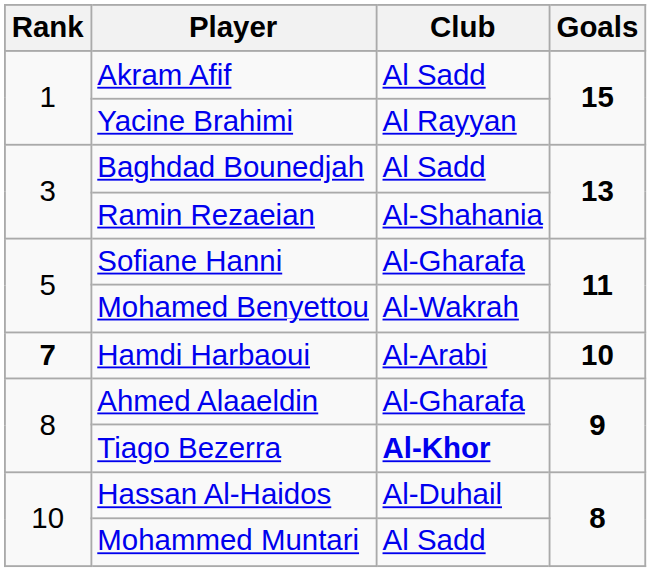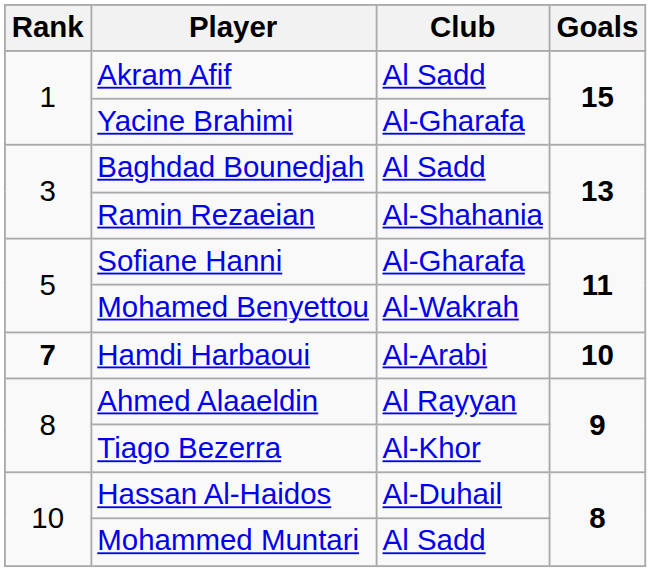(450, 121) Al Rayyan -> (454, 121) Al-Gharafa
(454, 401) Al-Gharafa -> (450, 401) Al Rayyan
(436, 448) bold -> (432, 448) normal
